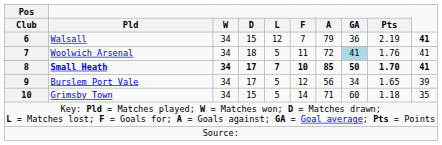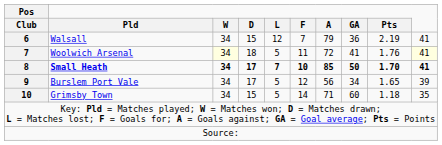(424, 39) bold -> (424, 39) normal
(226, 53) no background -> (226, 53) lightyellow background
(354, 53) lightblue background -> (354, 53) no background
(424, 53) no background -> (424, 53) lightyellow background
